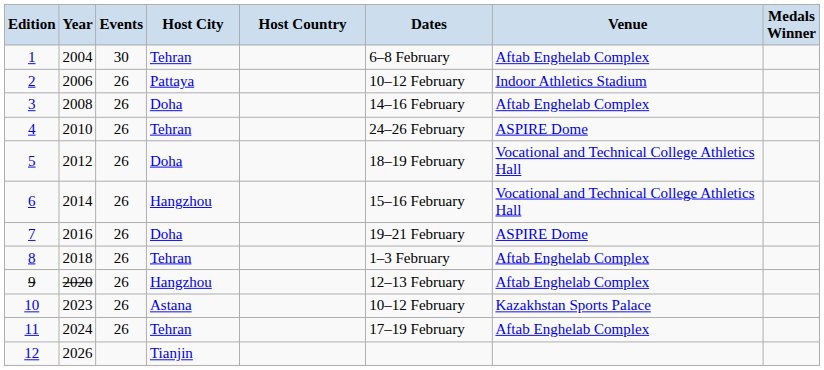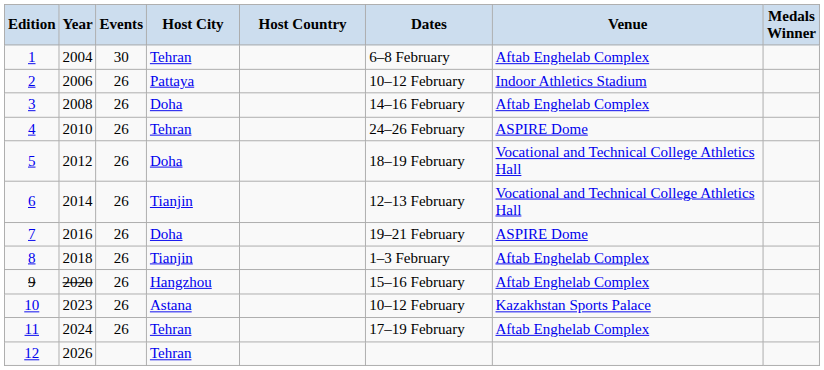(181, 201) Hangzhou -> (171, 201) Tianjin
(417, 201) 15–16 February -> (417, 201) 12–13 February
(171, 258) Tehran -> (171, 258) Tianjin
(417, 281) 12–13 February -> (417, 281) 15–16 February
(171, 353) Tianjin -> (171, 353) Tehran
